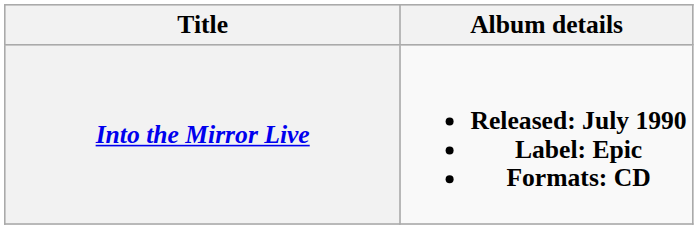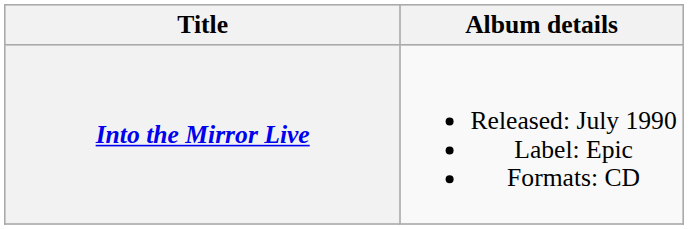(547, 149) bold -> (542, 149) normal
